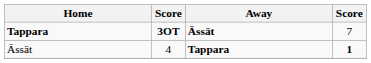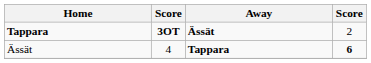(349, 31) 7 -> (349, 31) 2
(349, 49) 1 -> (349, 49) 6
